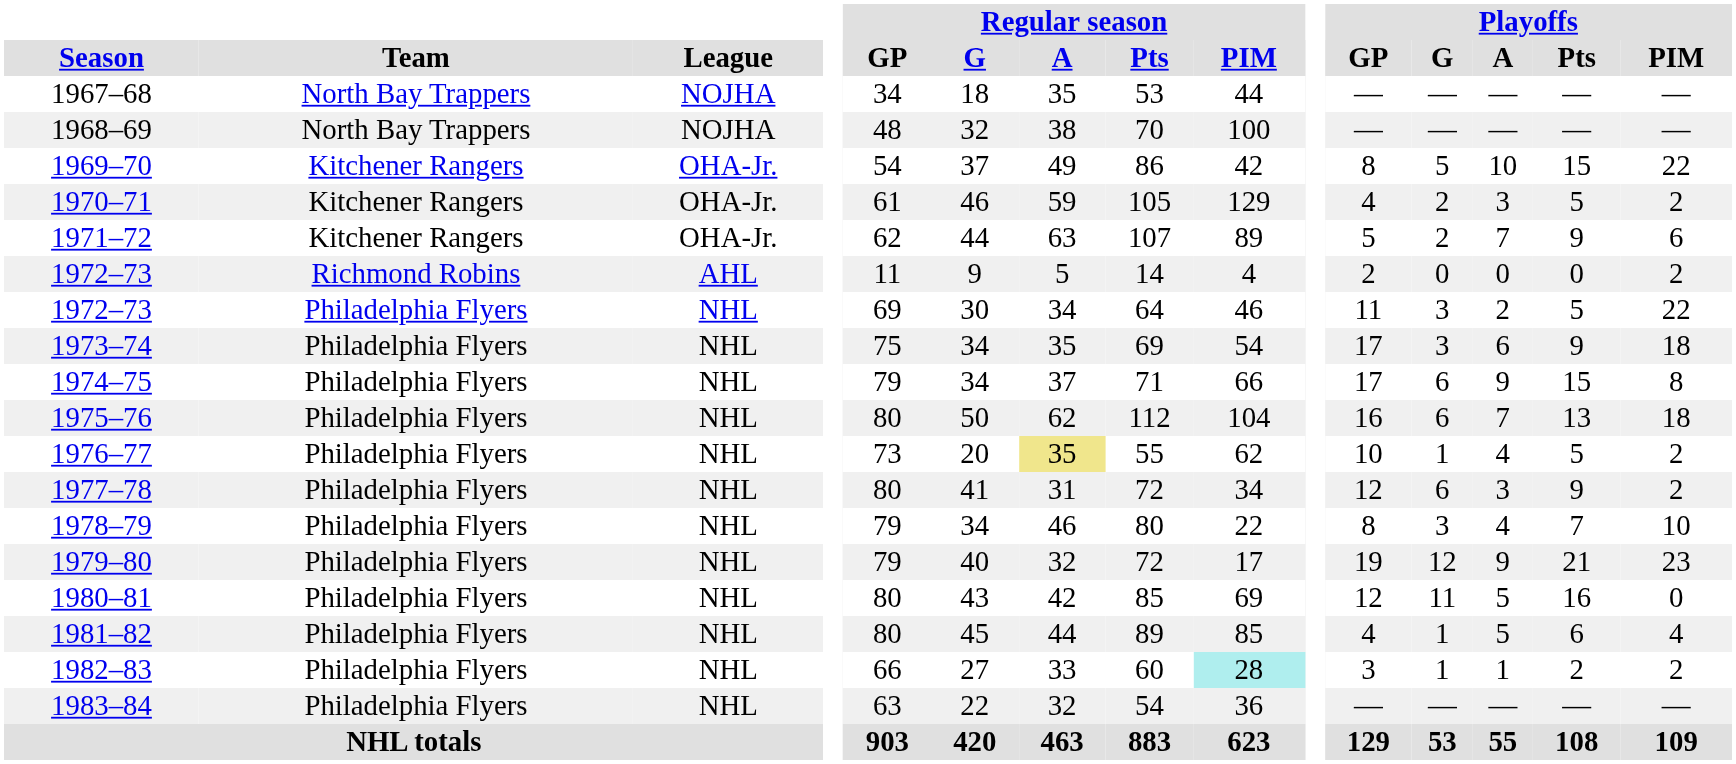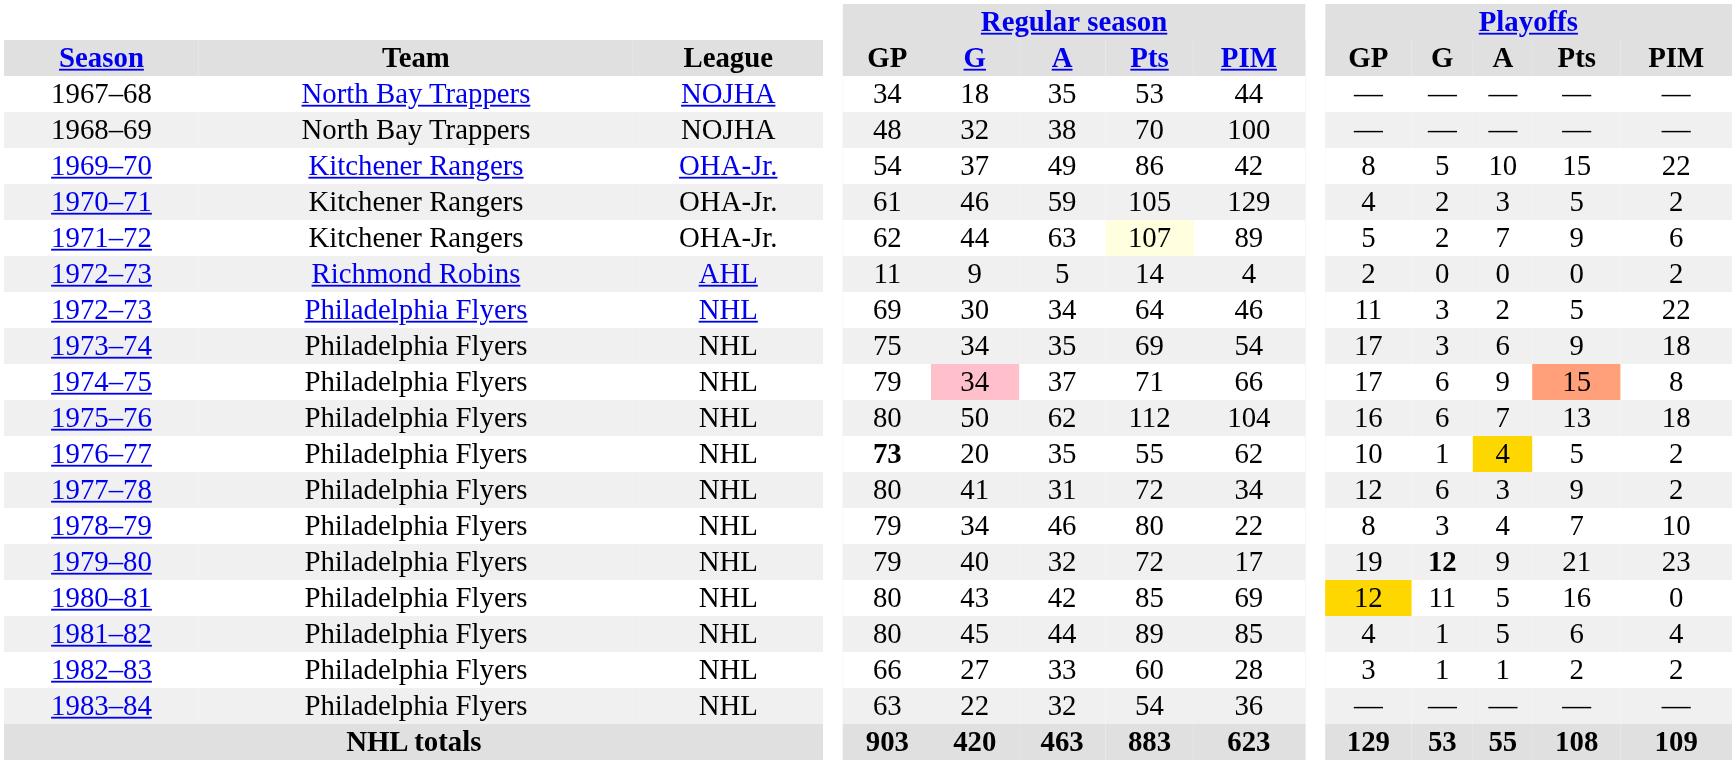(1150, 237) no background -> (1150, 237) lightyellow background
(975, 381) no background -> (975, 381) pink background
(1577, 381) no background -> (1577, 381) lightsalmon background
(887, 453) normal -> (887, 453) bold
(1062, 453) khaki background -> (1062, 453) no background
(1503, 453) no background -> (1503, 453) gold background
(1442, 561) normal -> (1442, 561) bold
(1368, 597) no background -> (1368, 597) gold background
(1249, 669) paleturquoise background -> (1249, 669) no background
